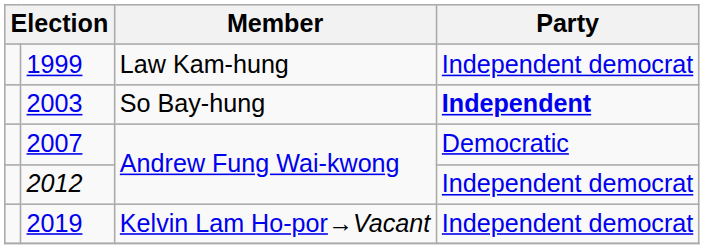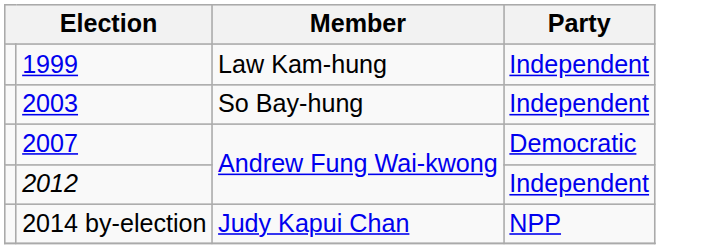(568, 64) Independent democrat -> (579, 64) Independent
(517, 104) bold -> (579, 104) normal
(568, 183) Independent democrat -> (579, 183) Independent
+ row: (114, 223)
- row: (55, 223)
